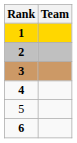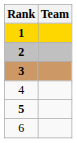(21, 90) bold -> (21, 90) normal
(21, 109) normal -> (21, 109) bold
(21, 128) bold -> (21, 128) normal
